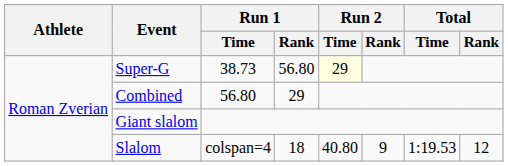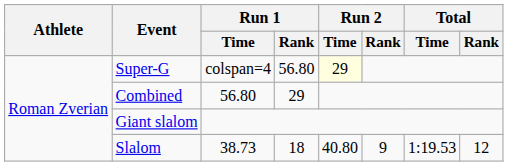(238, 69) 38.73 -> (238, 69) colspan=4
(238, 148) colspan=4 -> (238, 148) 38.73
